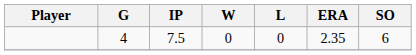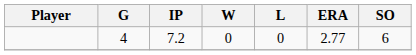(176, 38) 7.5 -> (176, 38) 7.2
(333, 38) 2.35 -> (333, 38) 2.77
